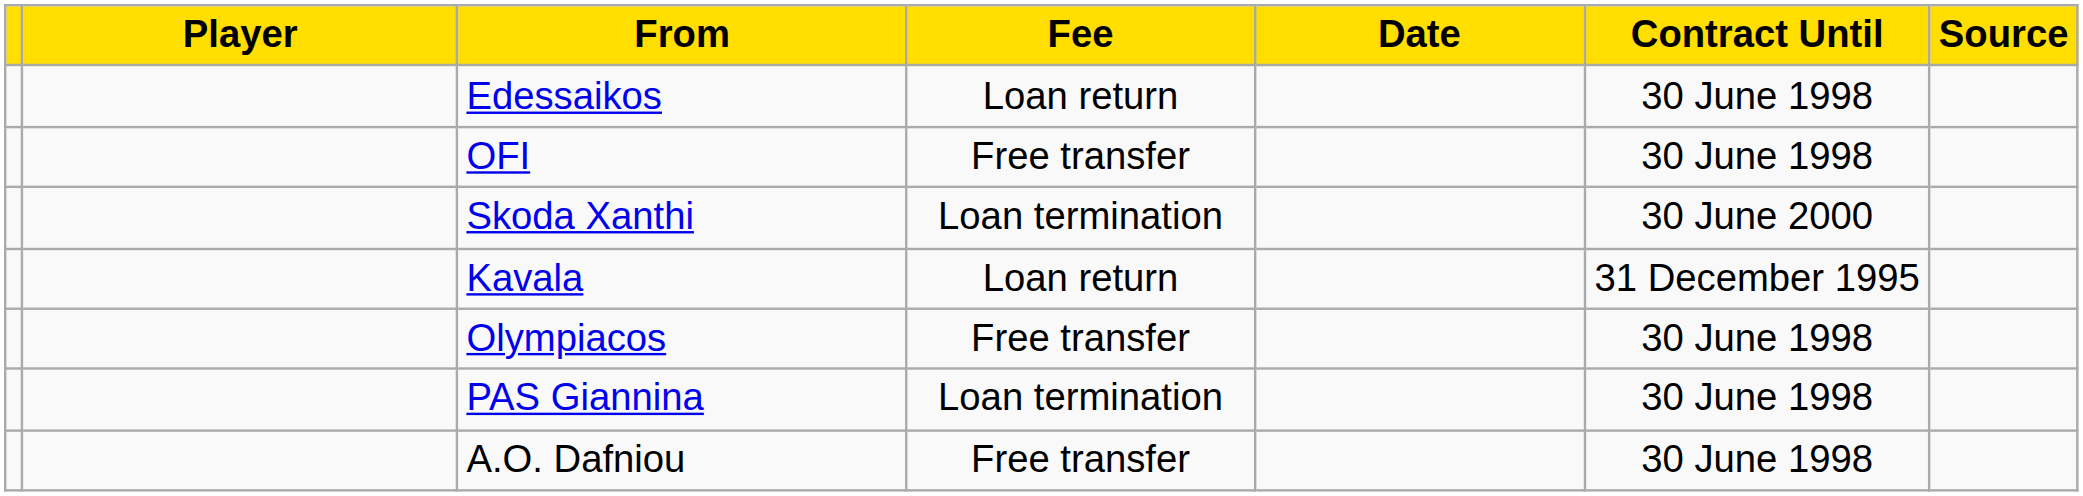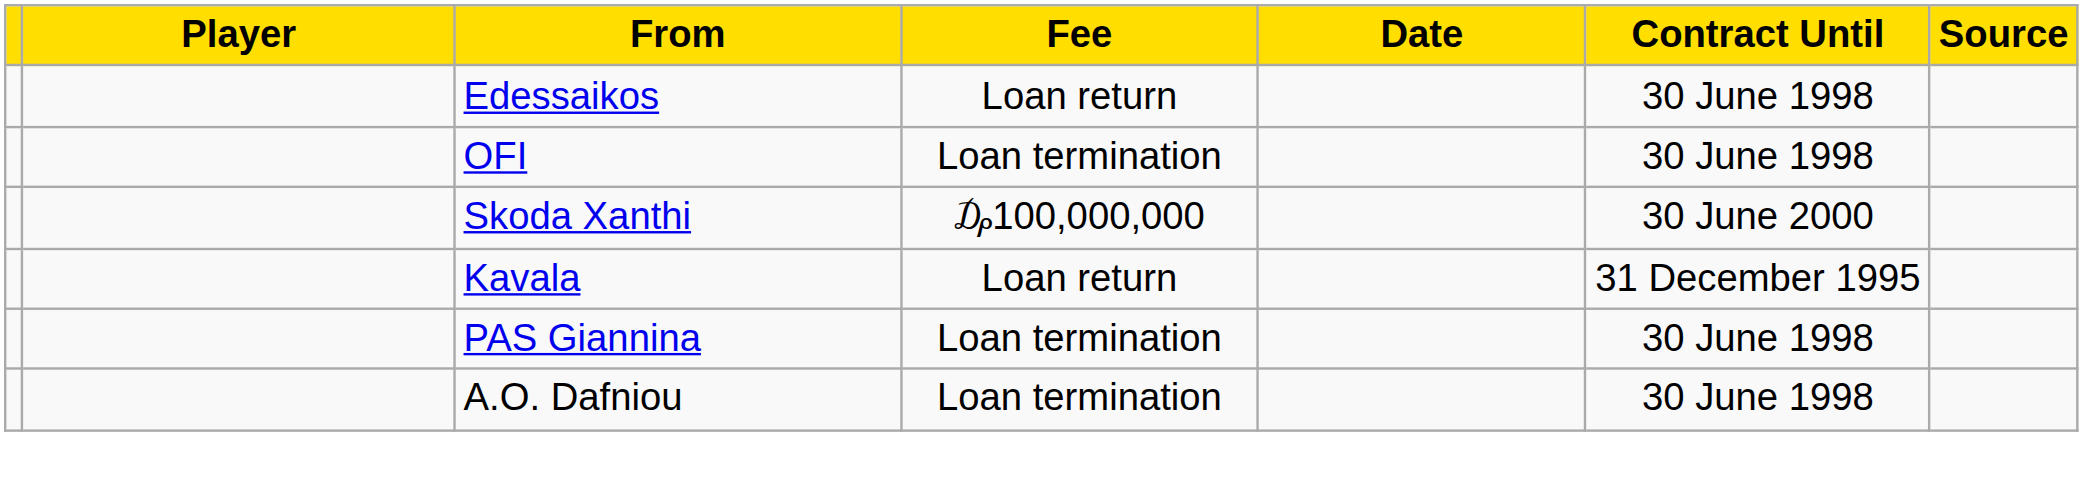(1081, 156) Free transfer -> (1079, 156) Loan termination
(1081, 216) Loan termination -> (1079, 216) ₯100,000,000
- row: (566, 338)
(1081, 459) Free transfer -> (1079, 398) Loan termination
